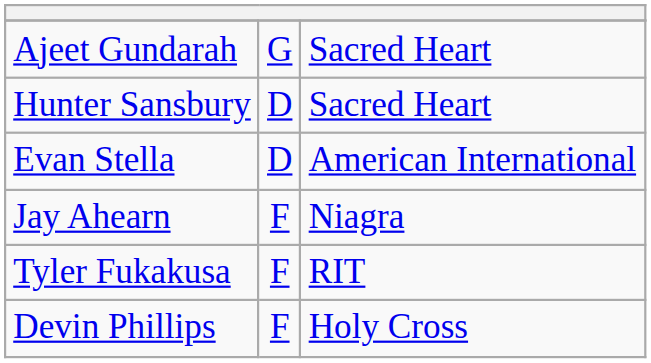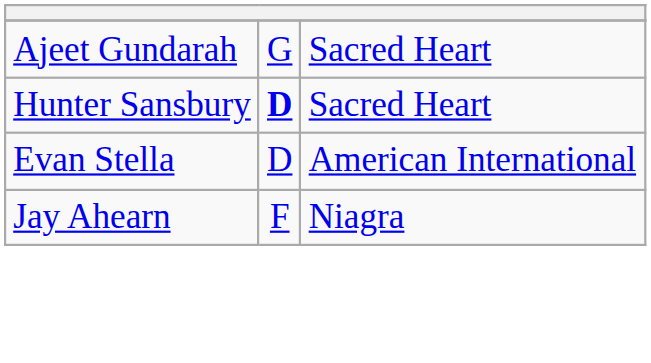(280, 104) normal -> (280, 104) bold
- row: (122, 271)
- row: (114, 327)
